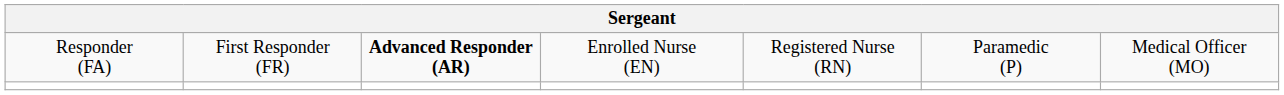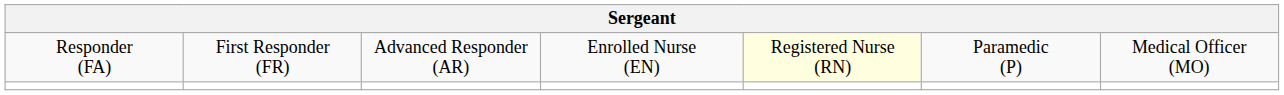(451, 57) bold -> (451, 57) normal
(833, 57) no background -> (833, 57) lightyellow background
